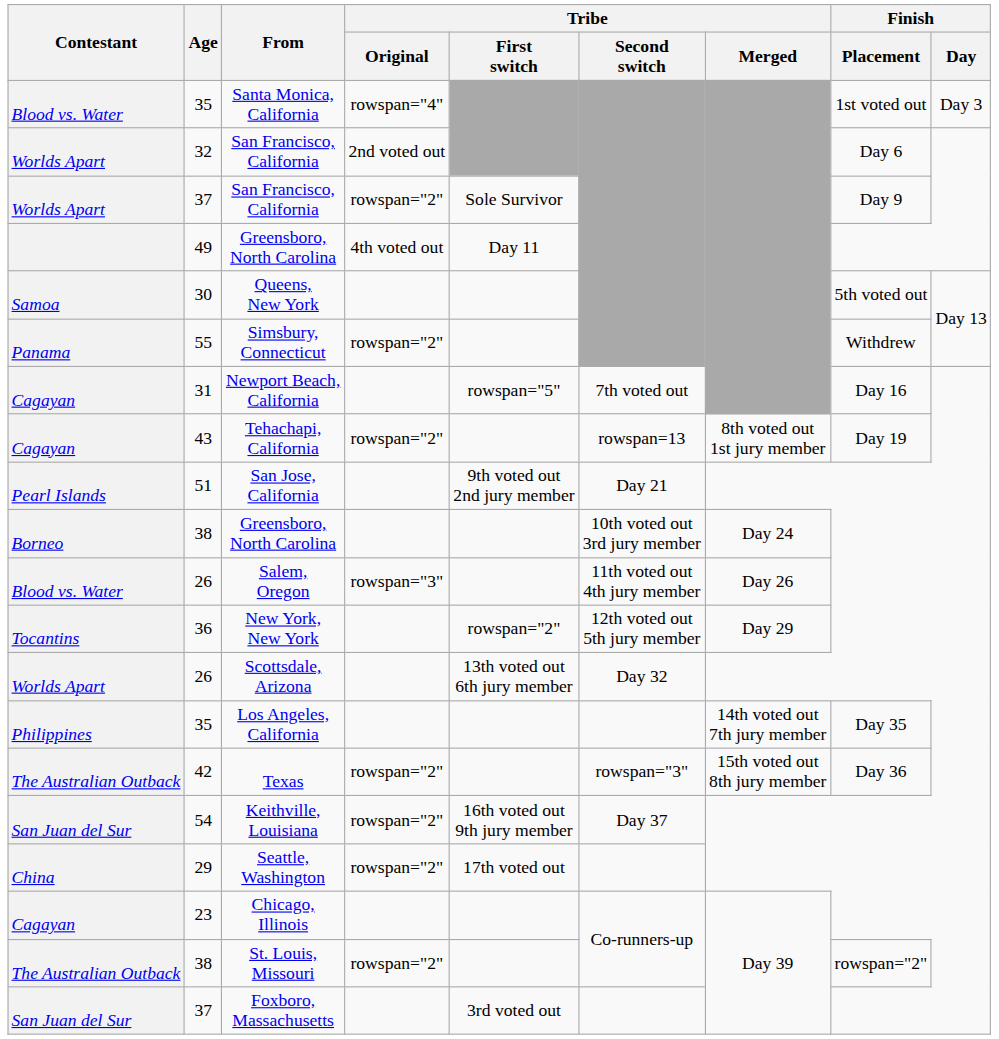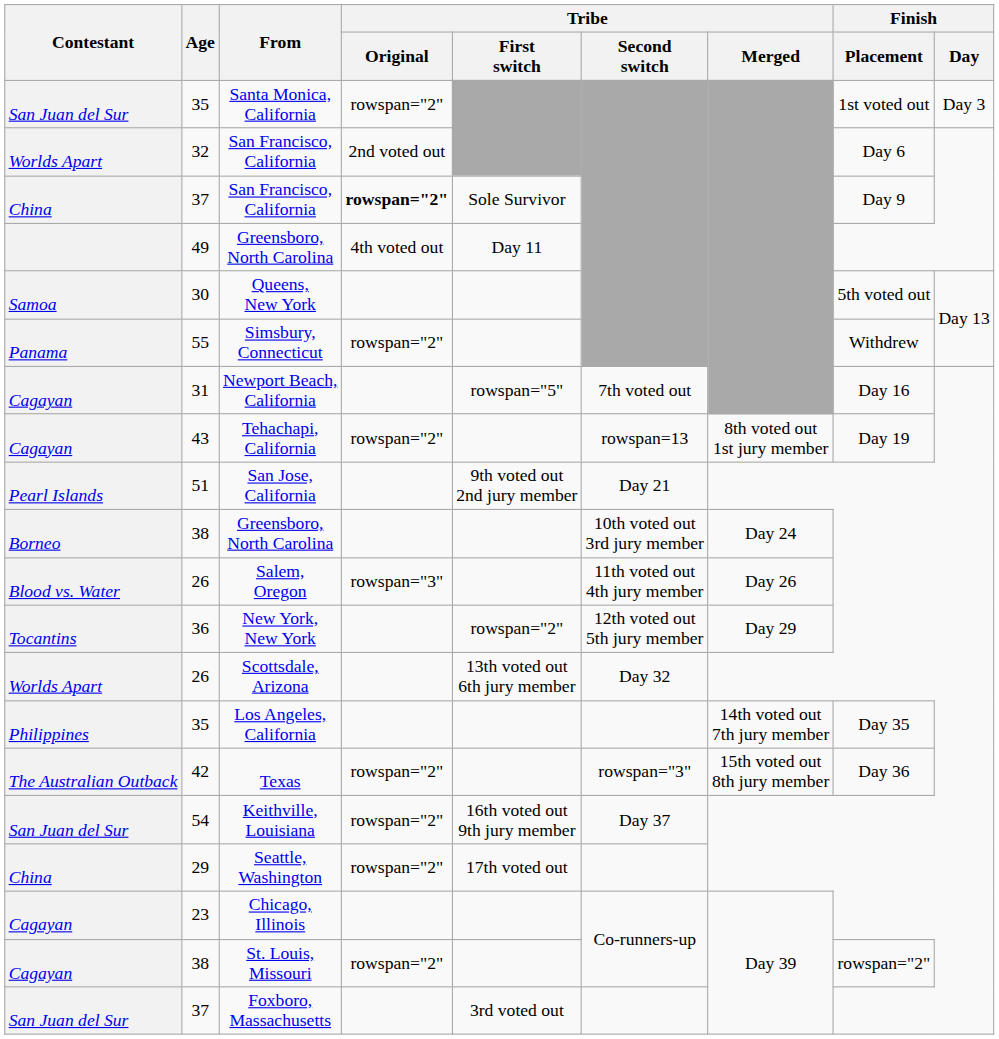(67, 113) Blood vs. Water -> (69, 113) San Juan del Sur
(397, 103) rowspan="4" -> (397, 103) rowspan="2"
(58, 209) Worlds Apart -> (30, 209) China
(397, 199) normal -> (397, 199) bold
(96, 972) The Australian Outback -> (40, 972) Cagayan
